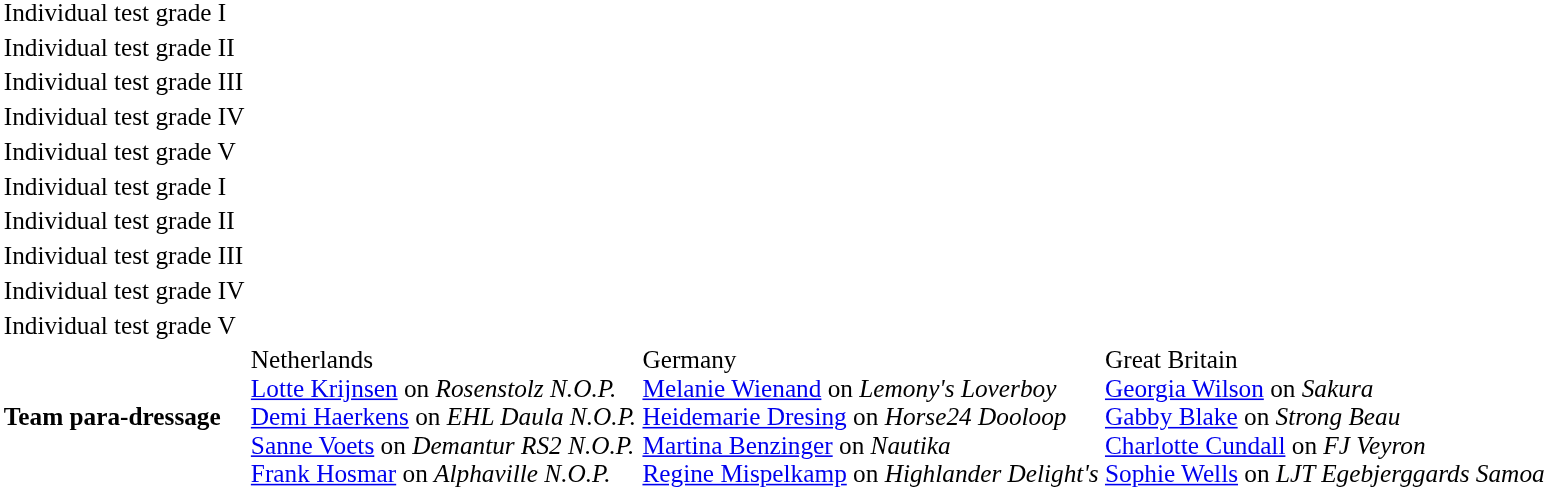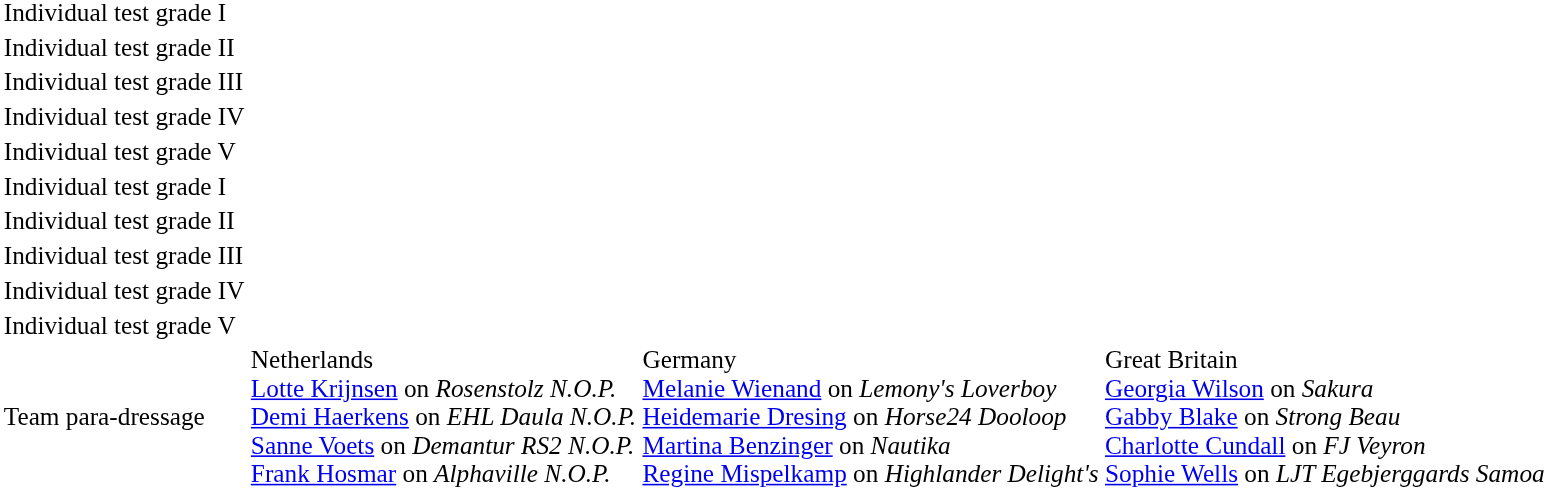(112, 417) bold -> (104, 417) normal
